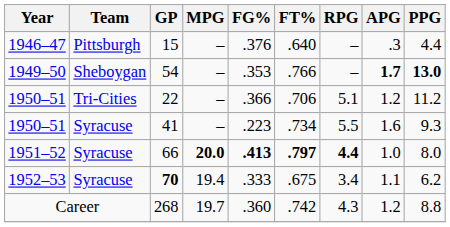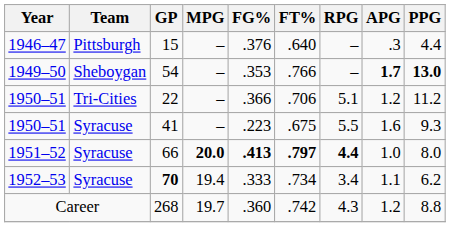(302, 126) .734 -> (302, 126) .675
(302, 180) .675 -> (302, 180) .734
